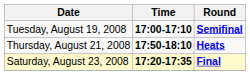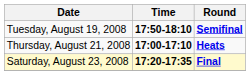(163, 29) 17:00-17:10 -> (163, 29) 17:50-18:10
(163, 45) 17:50-18:10 -> (163, 45) 17:00-17:10
